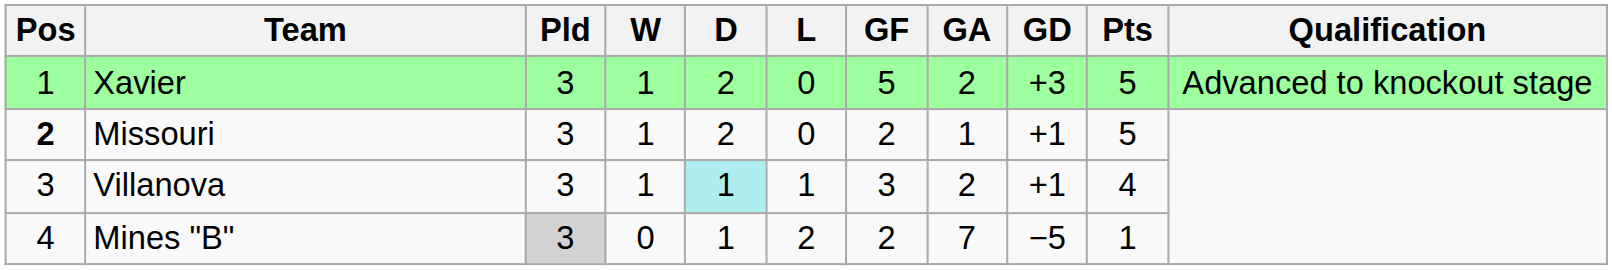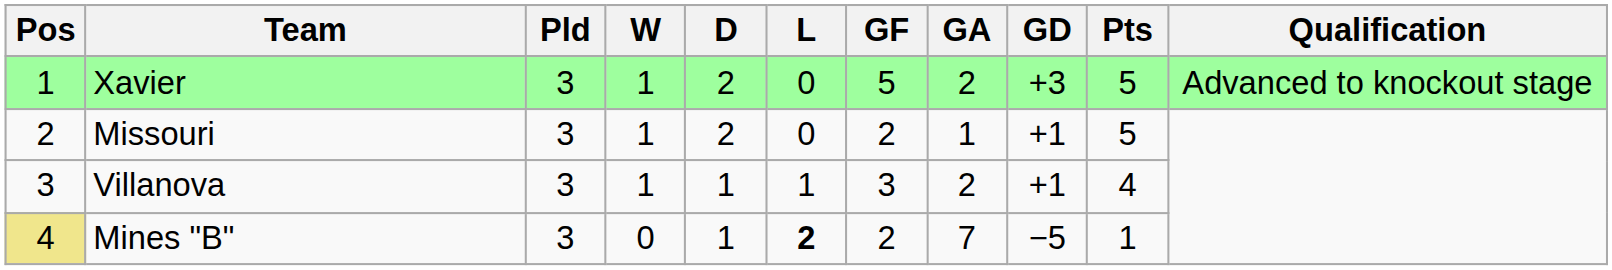(46, 133) bold -> (46, 133) normal
(726, 185) paleturquoise background -> (726, 185) no background
(46, 237) no background -> (46, 237) khaki background
(565, 237) lightgrey background -> (565, 237) no background
(806, 237) normal -> (806, 237) bold
